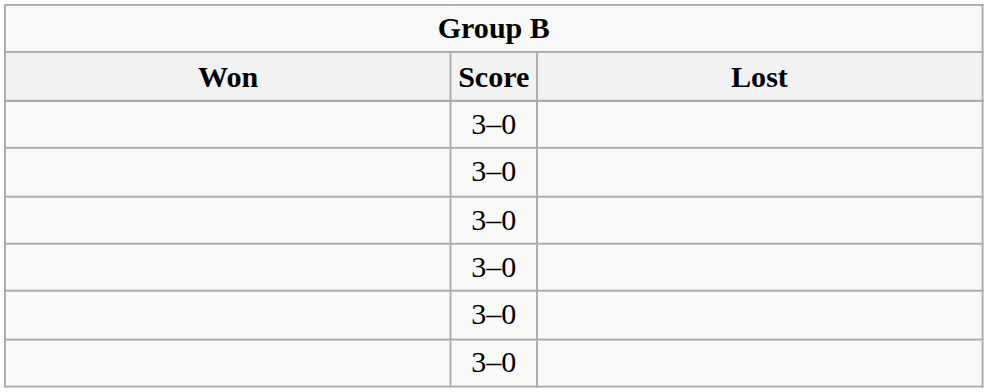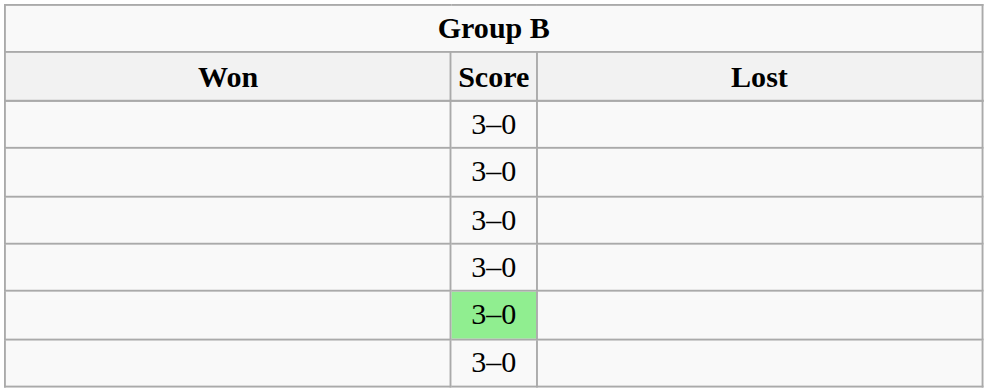(494, 314) no background -> (494, 314) lightgreen background
